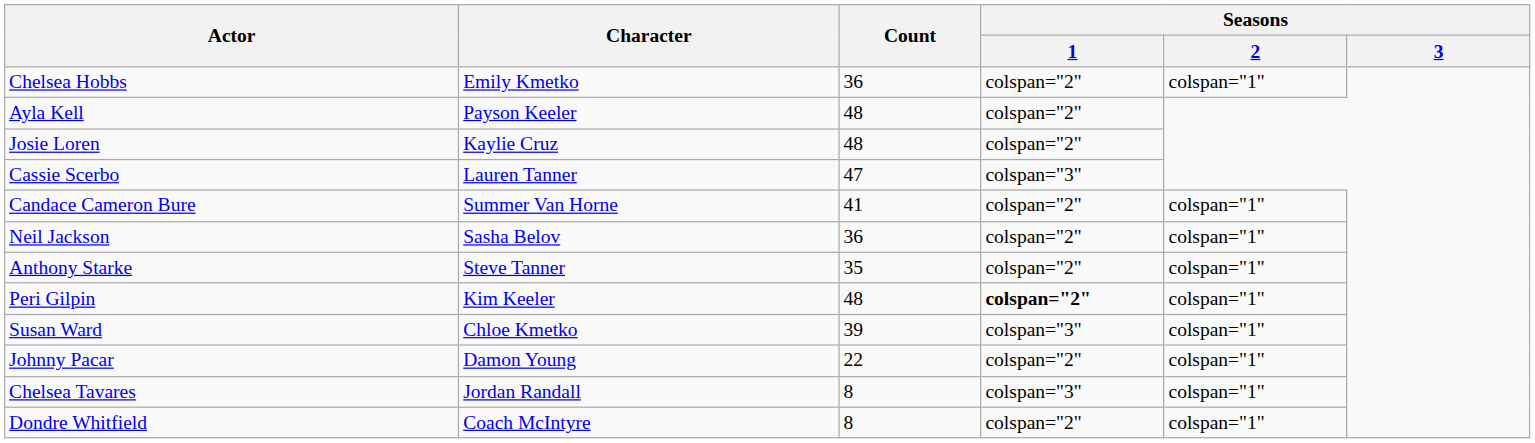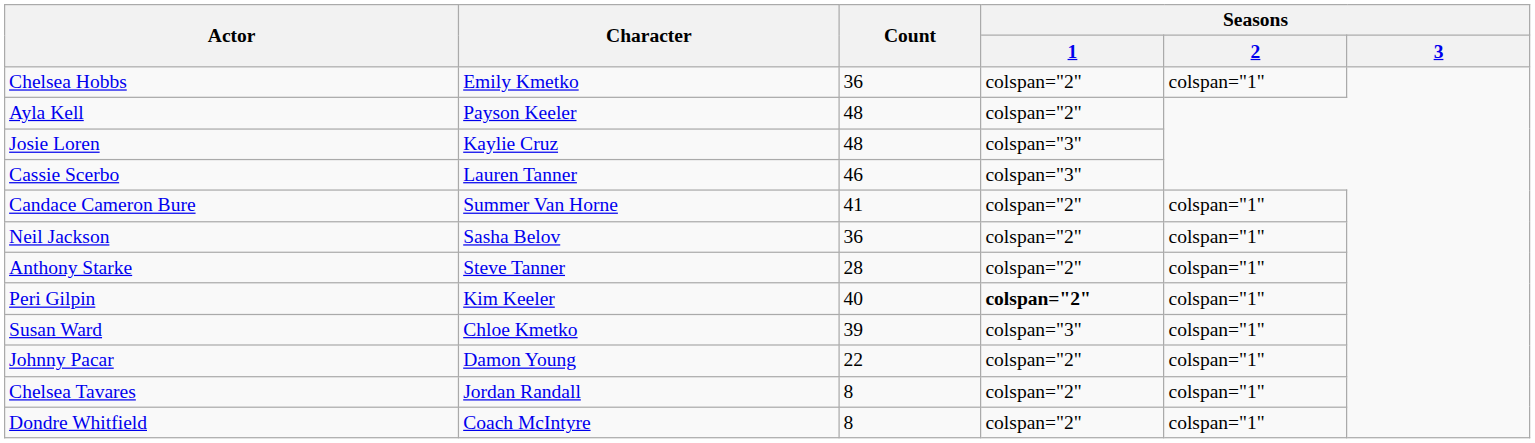(1034, 143) colspan="2" -> (1034, 143) colspan="3"
(853, 174) 47 -> (853, 174) 46
(853, 267) 35 -> (853, 267) 28
(853, 298) 48 -> (853, 298) 40
(1034, 391) colspan="3" -> (1034, 391) colspan="2"
